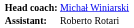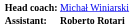(90, 21) normal -> (92, 21) bold
